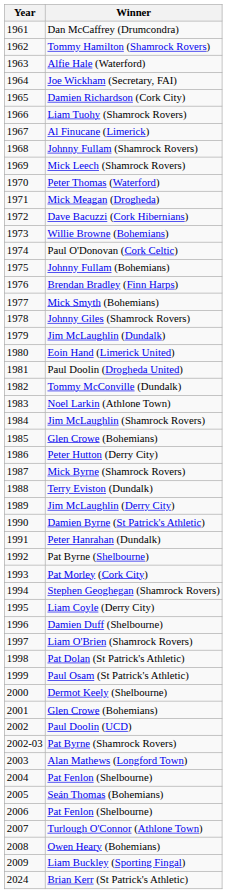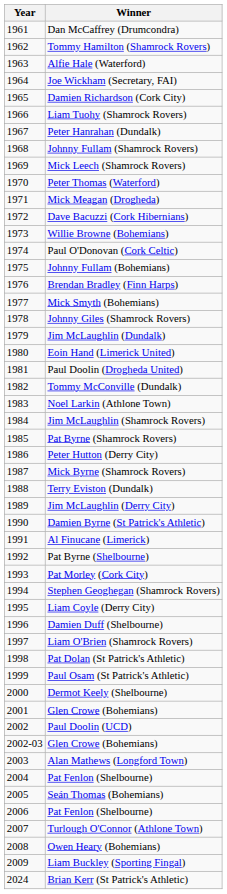(98, 132) Al Finucane (Limerick) -> (104, 132) Peter Hanrahan (Dundalk)
(103, 438) Glen Crowe (Bohemians) -> (112, 438) Pat Byrne (Shamrock Rovers)
(104, 540) Peter Hanrahan (Dundalk) -> (98, 540) Al Finucane (Limerick)
(112, 744) Pat Byrne (Shamrock Rovers) -> (103, 744) Glen Crowe (Bohemians)
